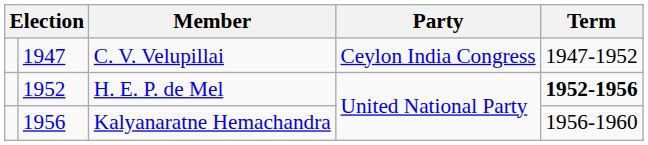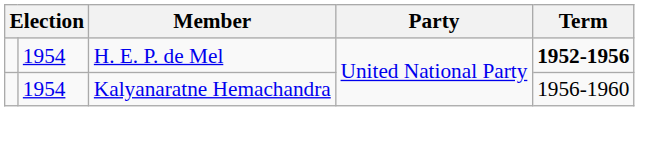- row: (159, 55)
(44, 88) 1952 -> (44, 55) 1954
(44, 122) 1956 -> (44, 88) 1954
